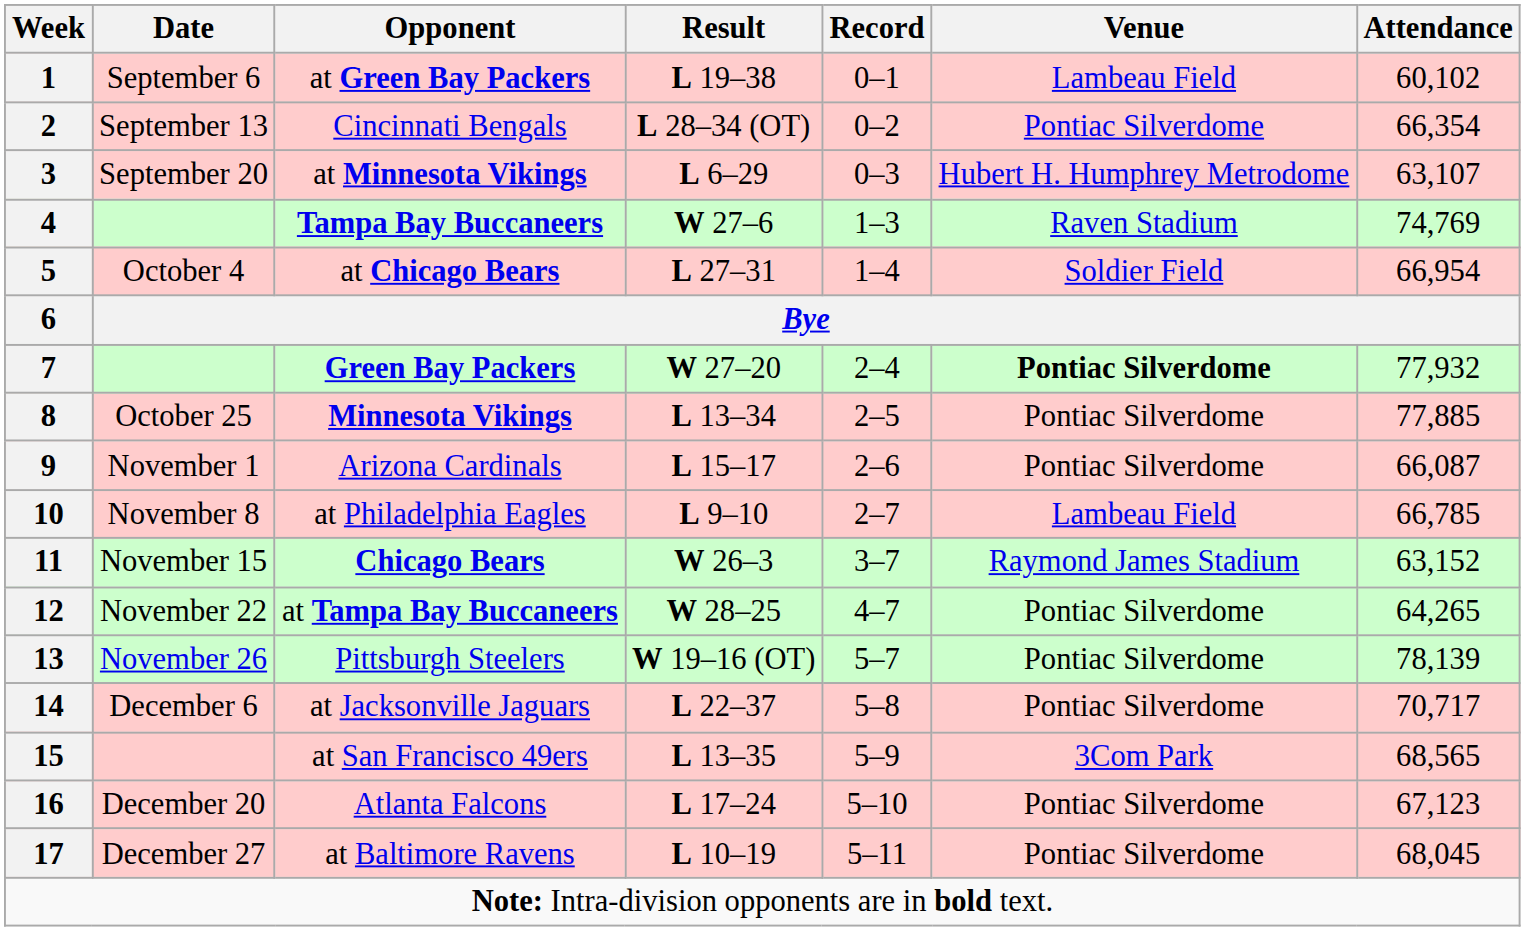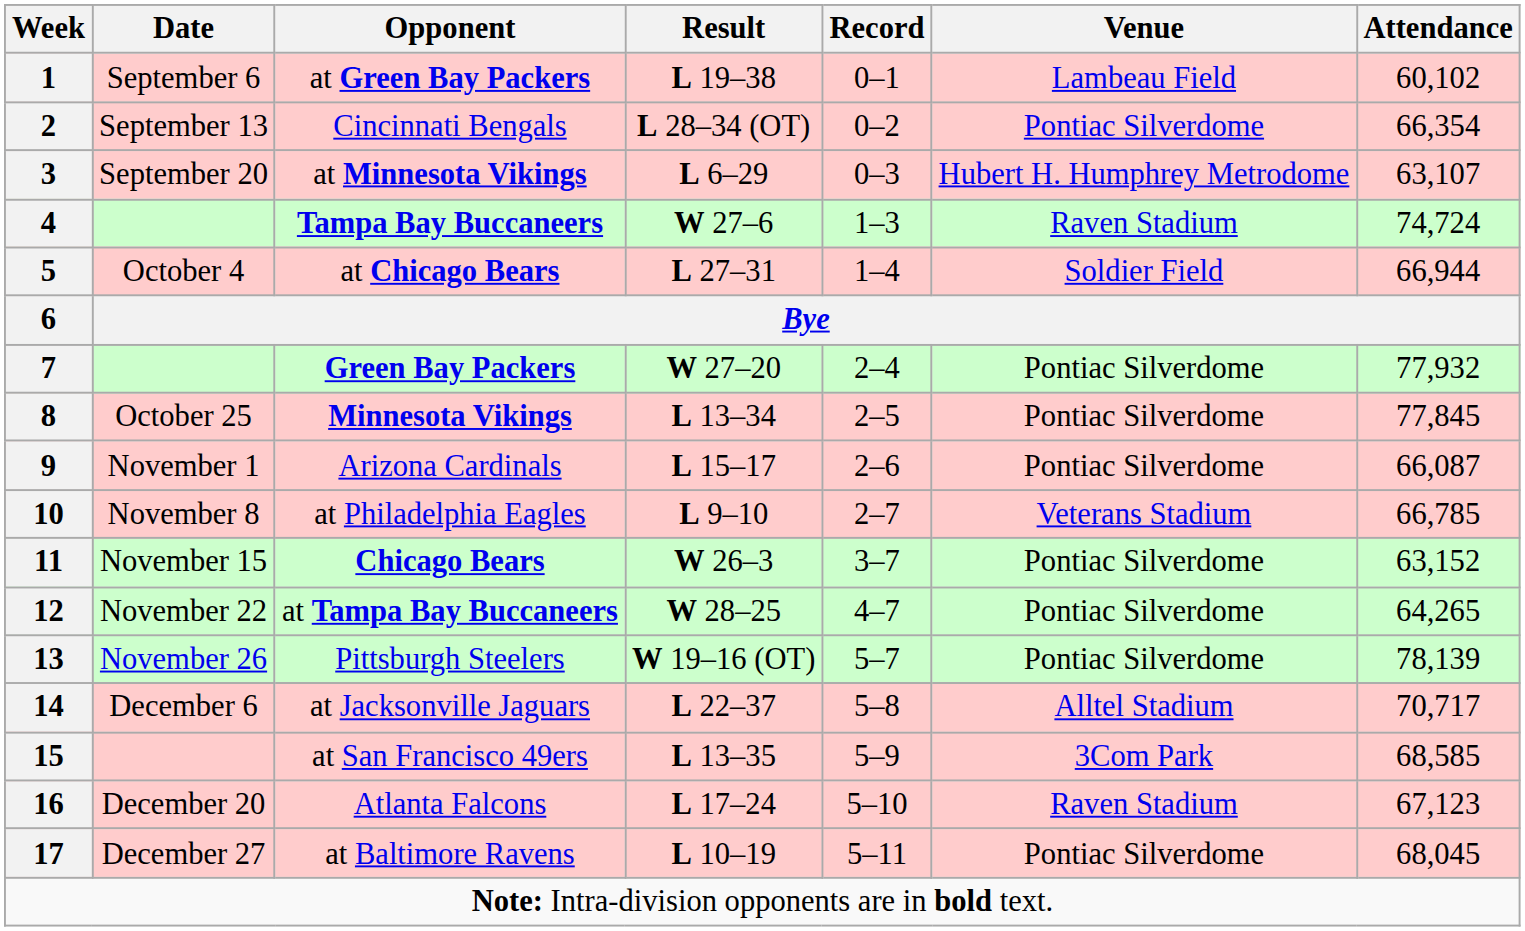(1438, 222) 74,769 -> (1438, 222) 74,724
(1438, 271) 66,954 -> (1438, 271) 66,944
(1144, 367) bold -> (1144, 367) normal
(1438, 416) 77,885 -> (1438, 416) 77,845
(1144, 513) Lambeau Field -> (1144, 513) Veterans Stadium
(1144, 561) Raymond James Stadium -> (1144, 561) Pontiac Silverdome
(1144, 707) Pontiac Silverdome -> (1144, 707) Alltel Stadium
(1438, 755) 68,565 -> (1438, 755) 68,585
(1144, 804) Pontiac Silverdome -> (1144, 804) Raven Stadium
